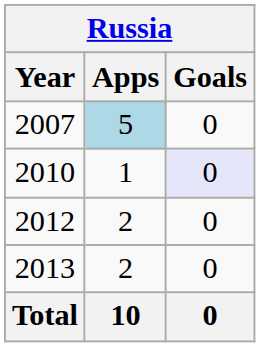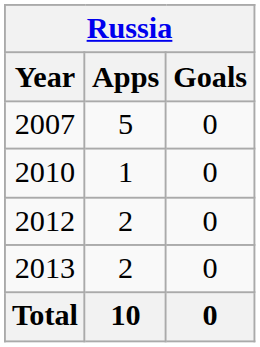(126, 124) lightblue background -> (126, 124) no background
(210, 172) lavender background -> (210, 172) no background
